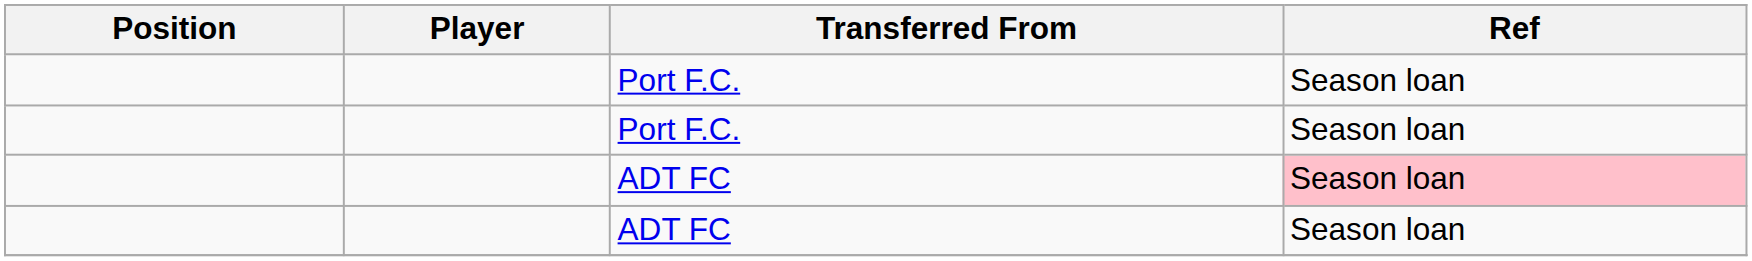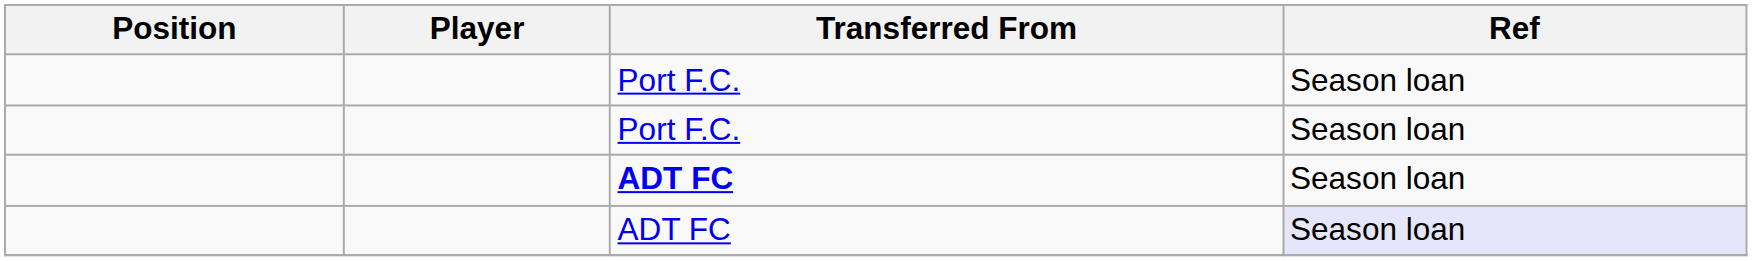(674, 179) normal -> (675, 179) bold
(1378, 179) pink background -> (1378, 179) no background
(1378, 229) no background -> (1378, 229) lavender background
